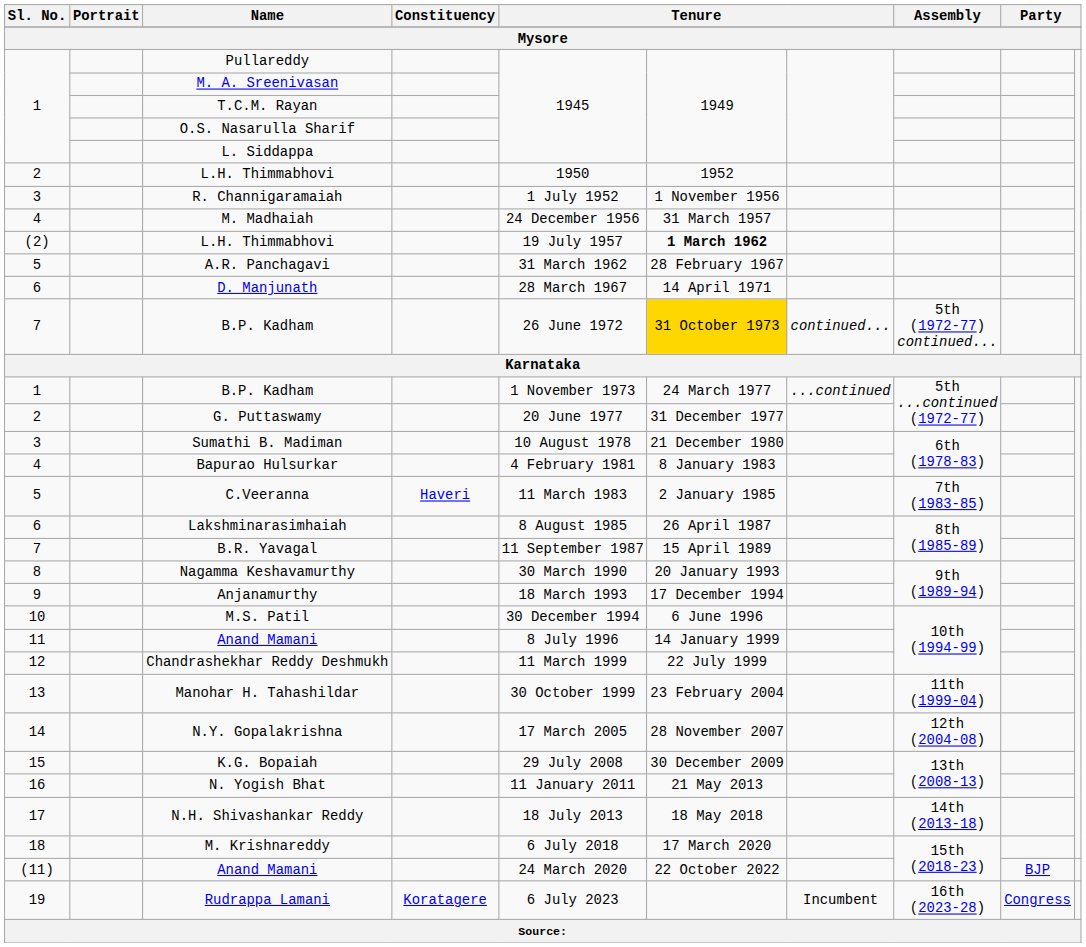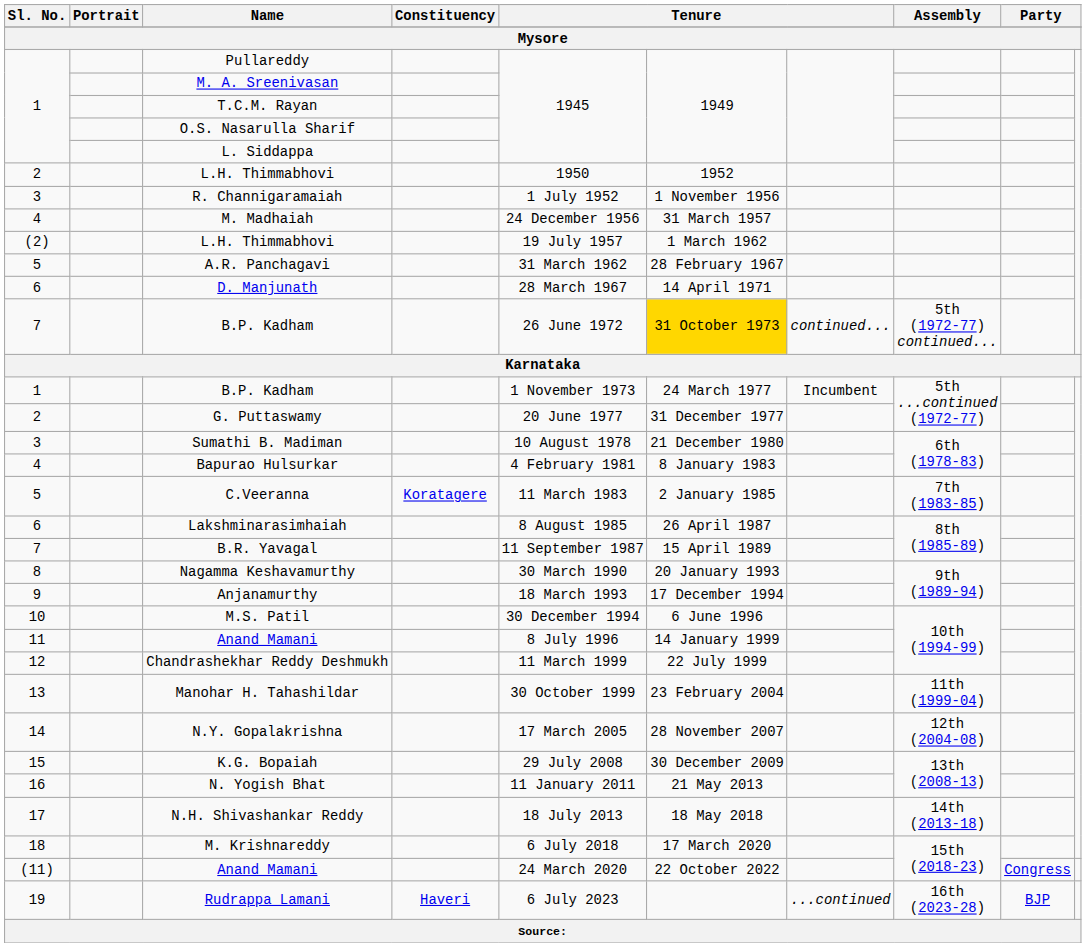(717, 243) bold -> (717, 243) normal
(841, 390) ...continued -> (841, 390) Incumbent
(445, 496) Haveri -> (445, 496) Koratagere
(1038, 870) BJP -> (1038, 870) Congress
(445, 900) Koratagere -> (445, 900) Haveri
(841, 900) Incumbent -> (841, 900) ...continued
(1038, 900) Congress -> (1038, 900) BJP
